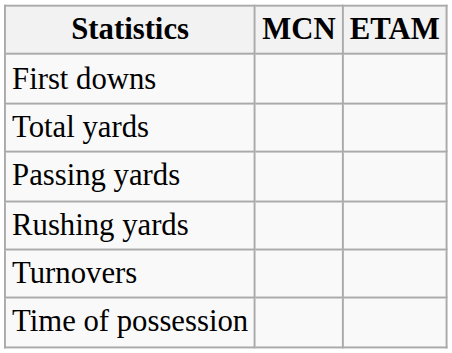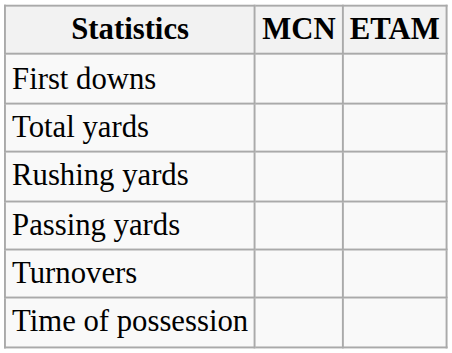rows swapped: (100, 224) <-> (96, 175)
